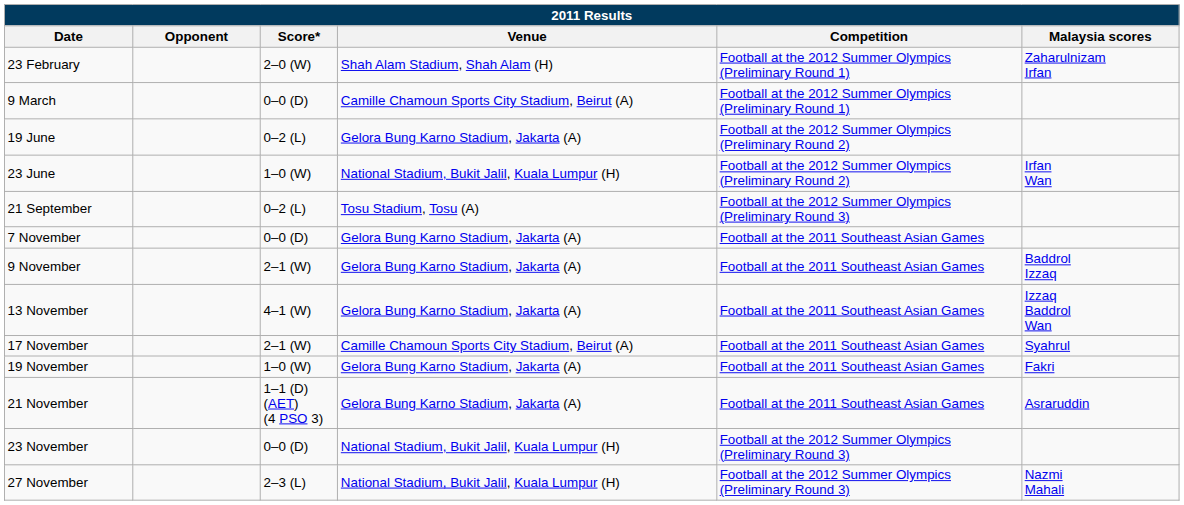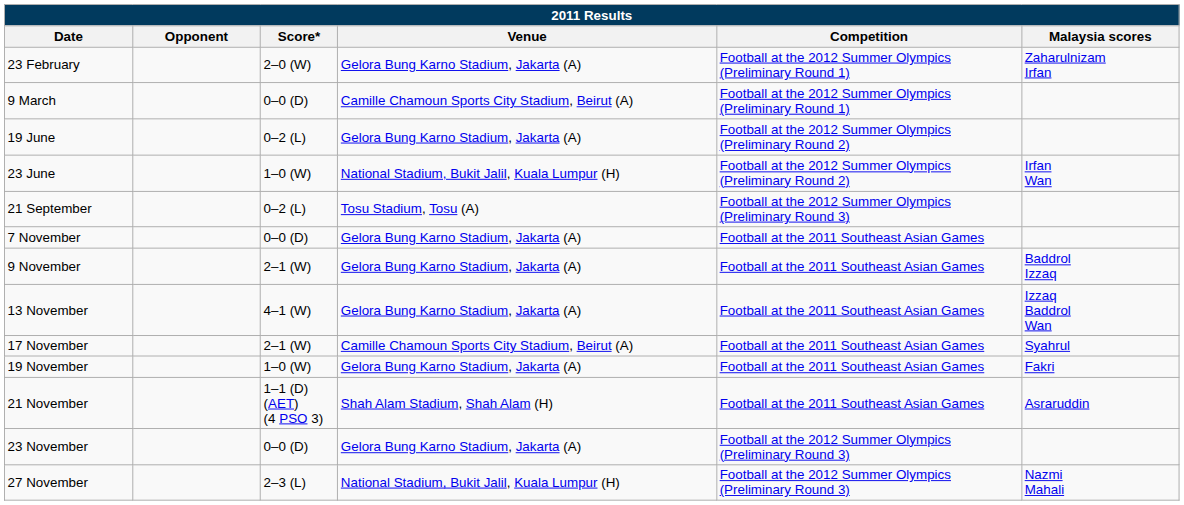(447, 65) Shah Alam Stadium, Shah Alam (H) -> (461, 65) Gelora Bung Karno Stadium, Jakarta (A)
(461, 403) Gelora Bung Karno Stadium, Jakarta (A) -> (447, 403) Shah Alam Stadium, Shah Alam (H)
(480, 447) National Stadium, Bukit Jalil, Kuala Lumpur (H) -> (461, 447) Gelora Bung Karno Stadium, Jakarta (A)
